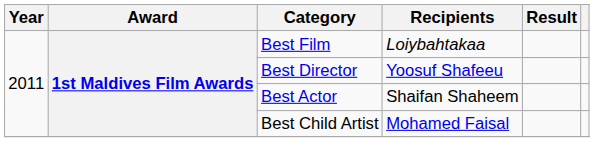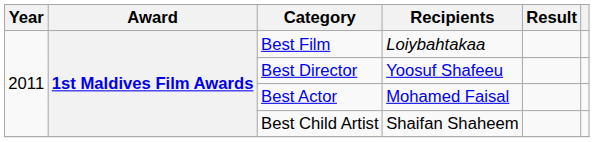(452, 96) Shaifan Shaheem -> (448, 96) Mohamed Faisal
(448, 123) Mohamed Faisal -> (452, 123) Shaifan Shaheem
